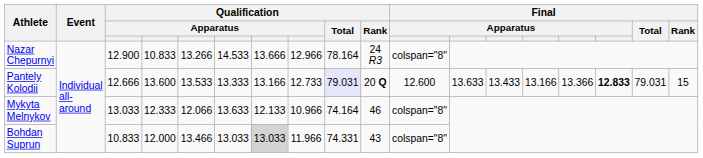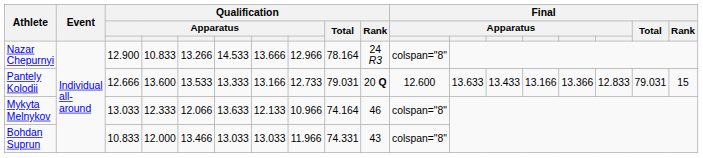(343, 83) lavender background -> (343, 83) no background
(614, 83) bold -> (614, 83) normal
(270, 139) lightgrey background -> (270, 139) no background
